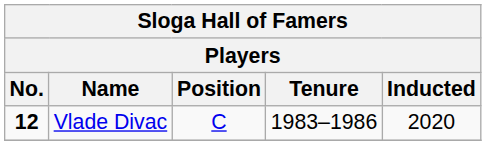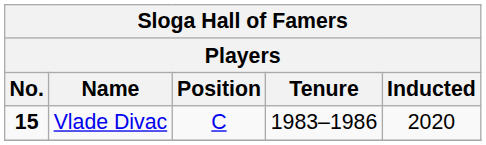(27, 122) 12 -> (27, 122) 15
